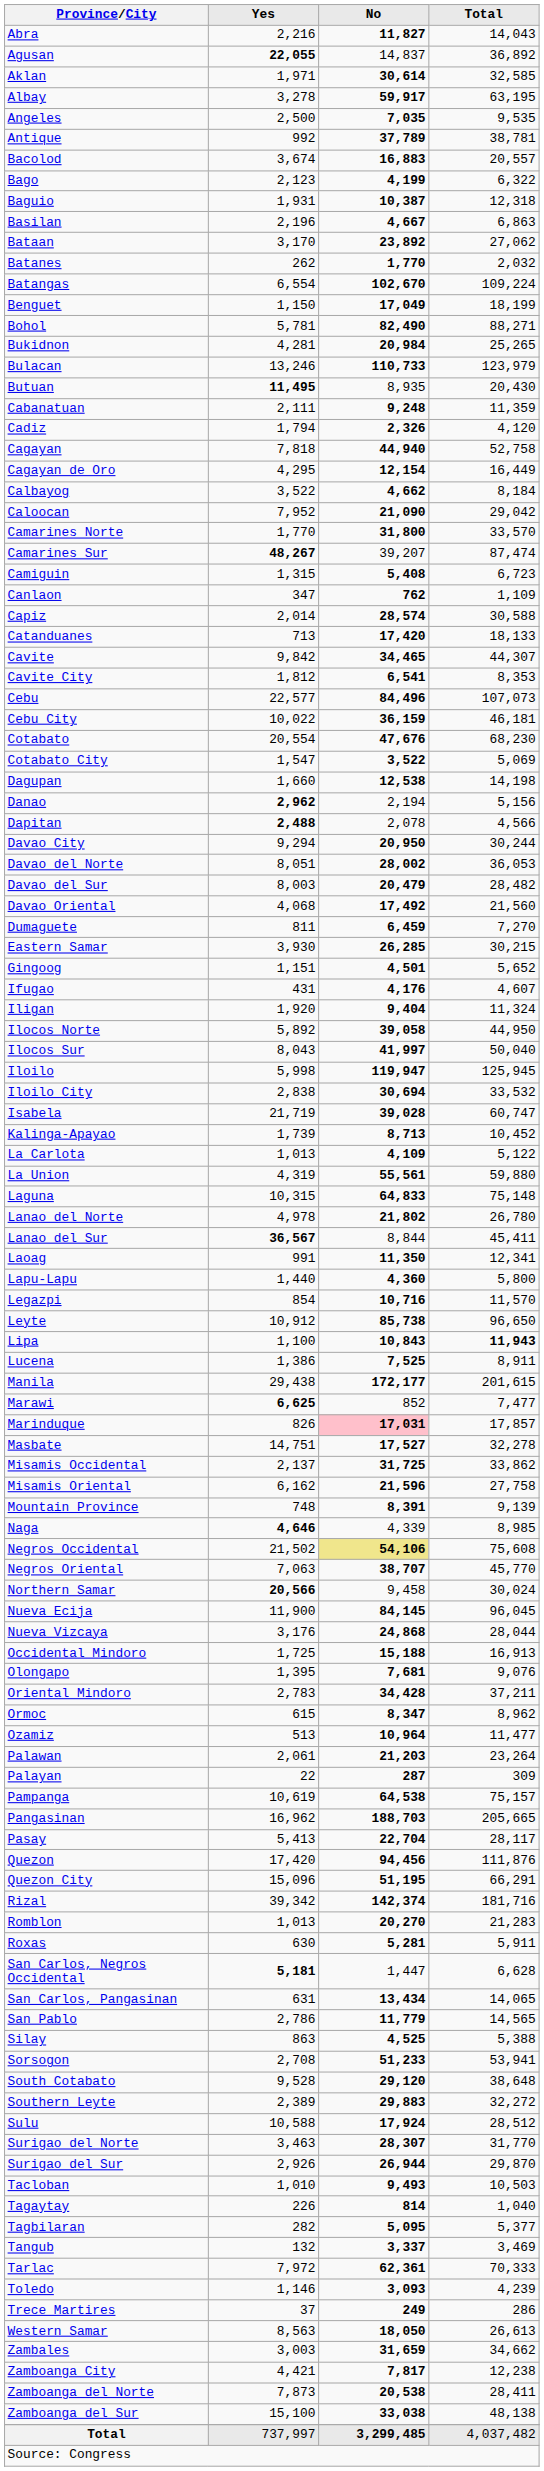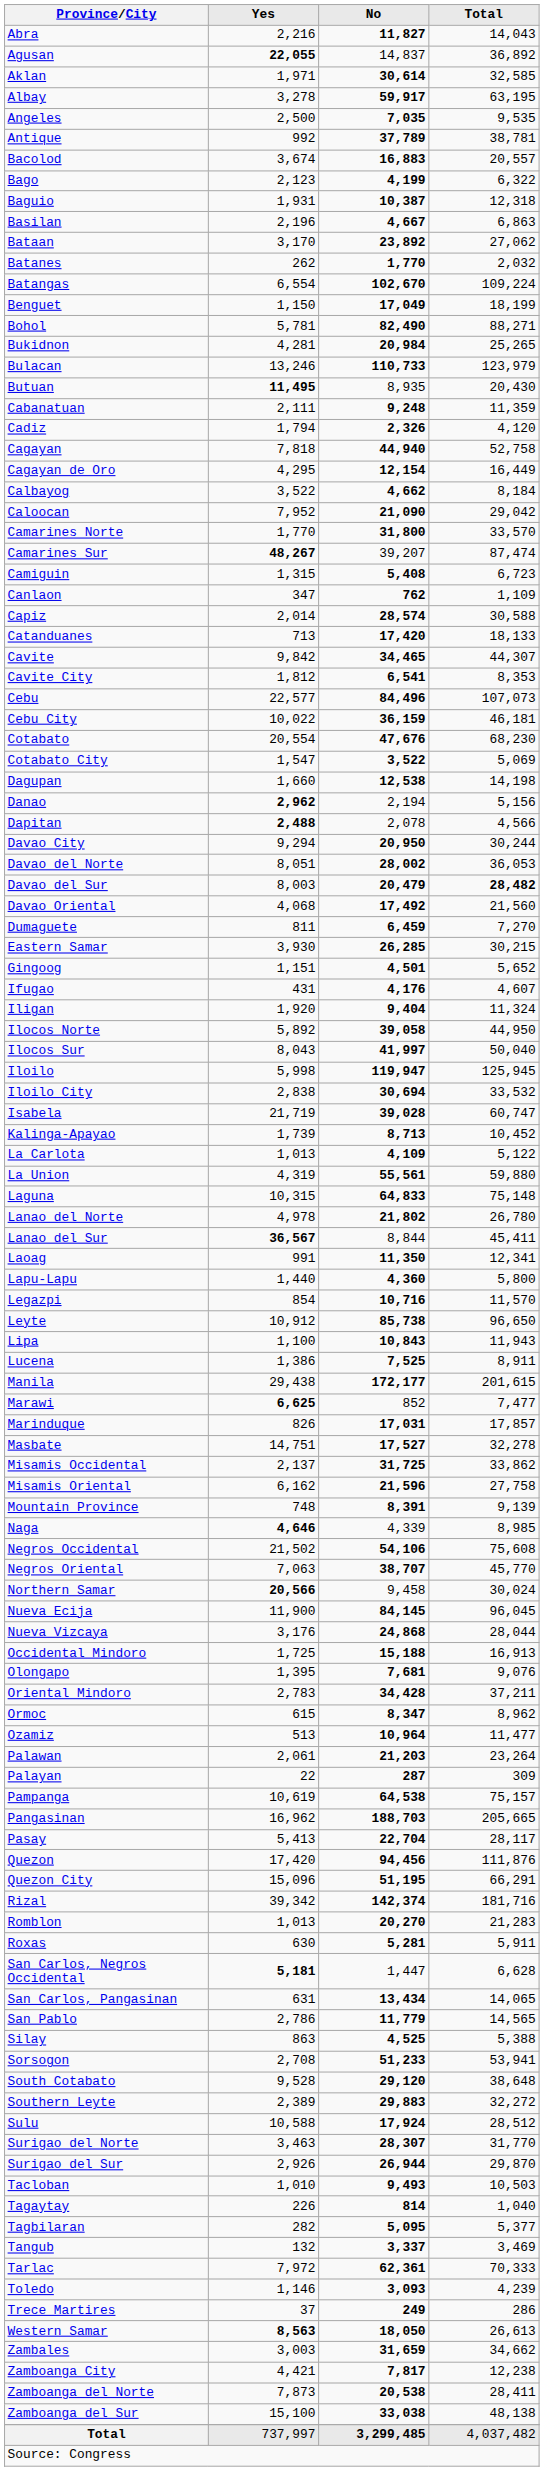(513, 886) normal -> (513, 886) bold
(513, 1342) bold -> (513, 1342) normal
(402, 1425) pink background -> (402, 1425) no background
(402, 1550) khaki background -> (402, 1550) no background
(296, 2331) normal -> (296, 2331) bold
